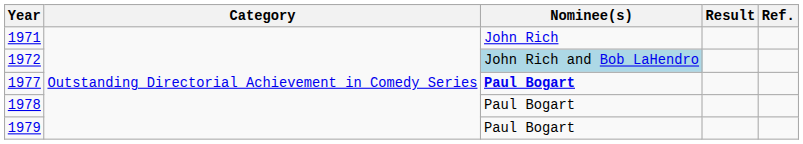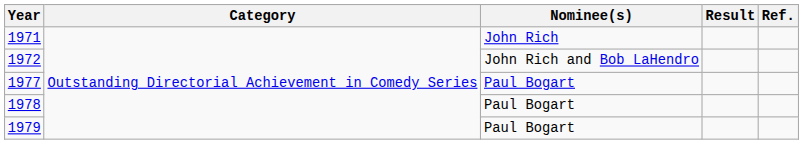(592, 61) lightblue background -> (592, 61) no background
(530, 83) bold -> (530, 83) normal
